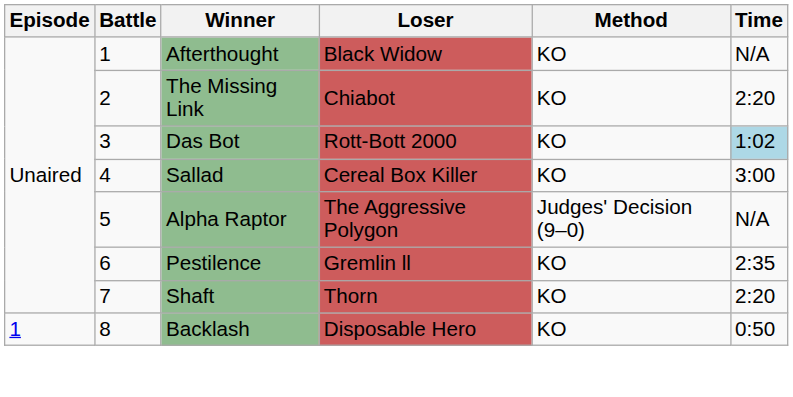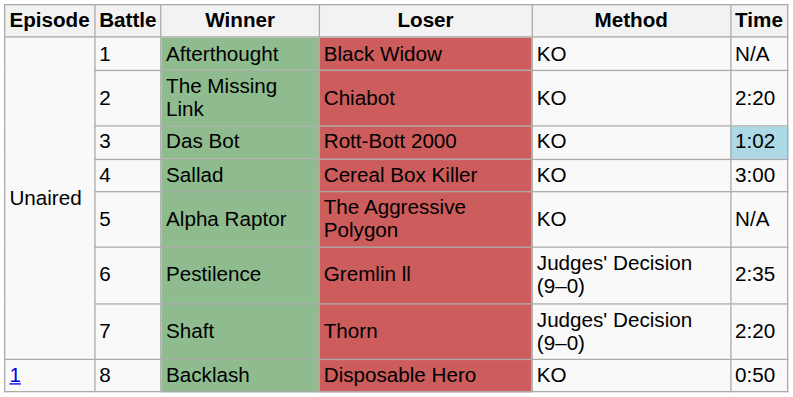(615, 219) Judges' Decision (9–0) -> (552, 219) KO
(552, 263) KO -> (615, 275) Judges' Decision (9–0)
(552, 296) KO -> (615, 331) Judges' Decision (9–0)
